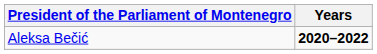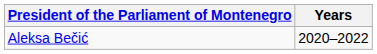(333, 37) bold -> (333, 37) normal
